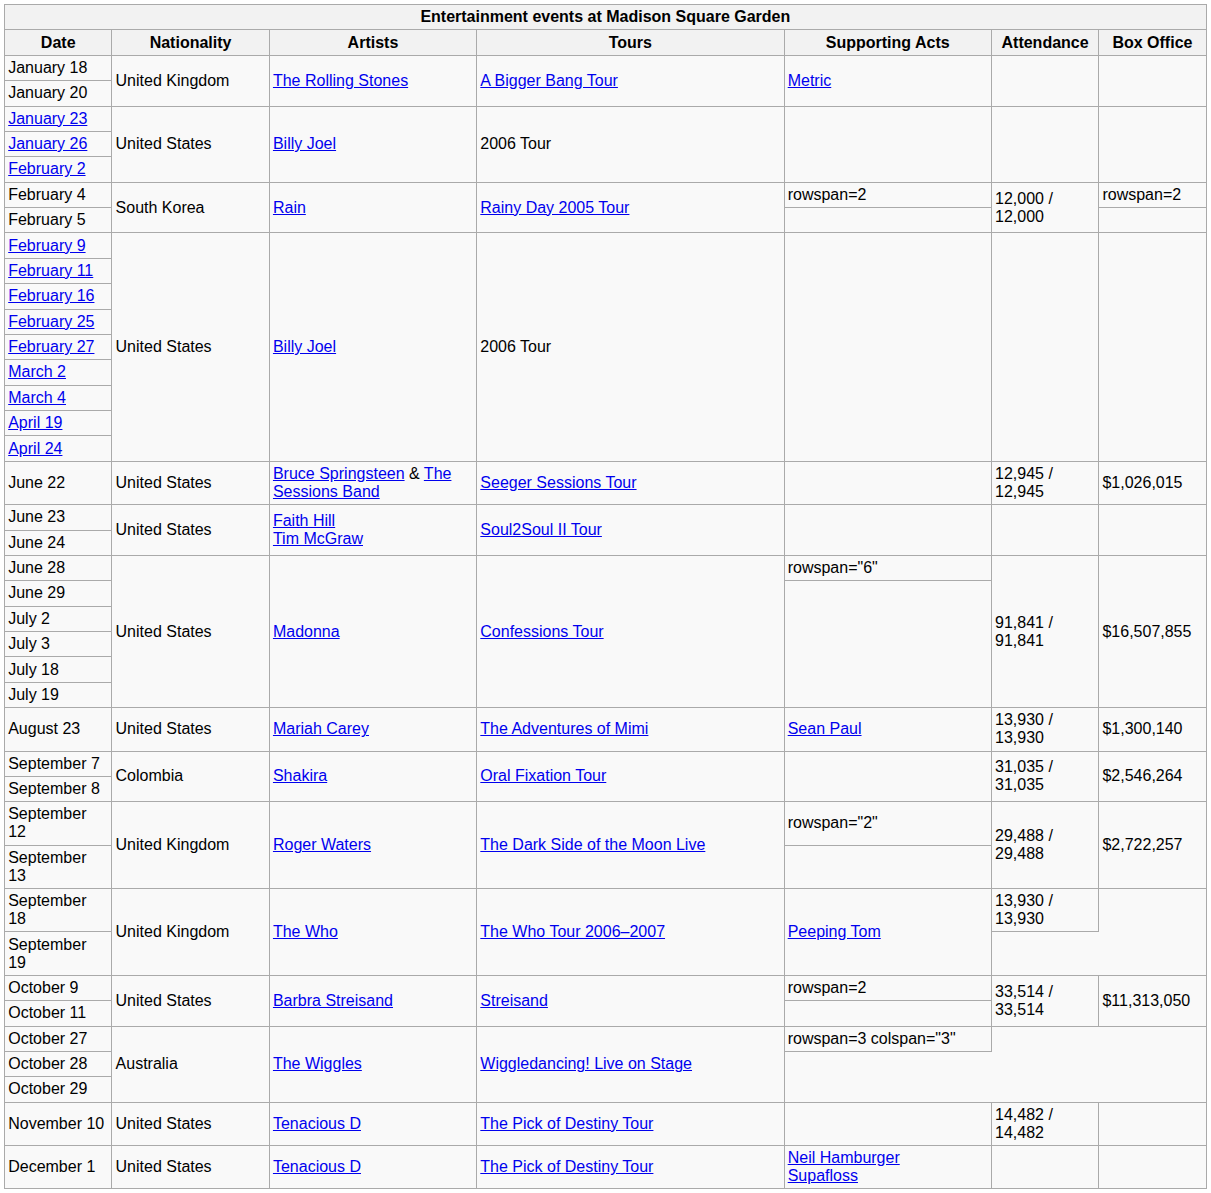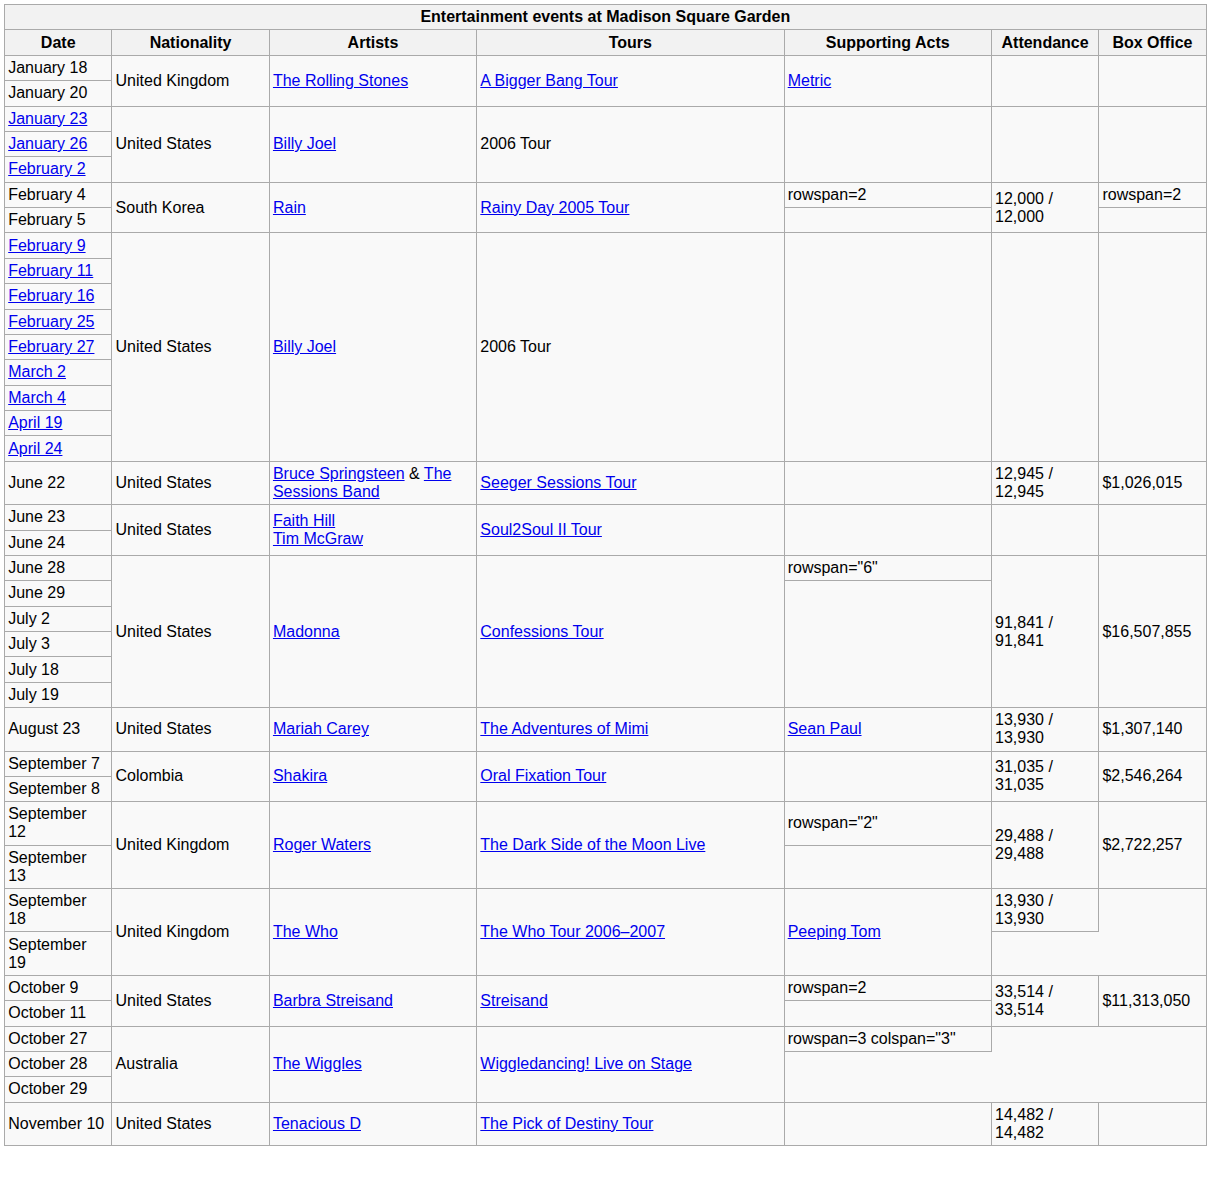(1142, 729) $1,300,140 -> (1142, 729) $1,307,140
- row: (52, 1167)
